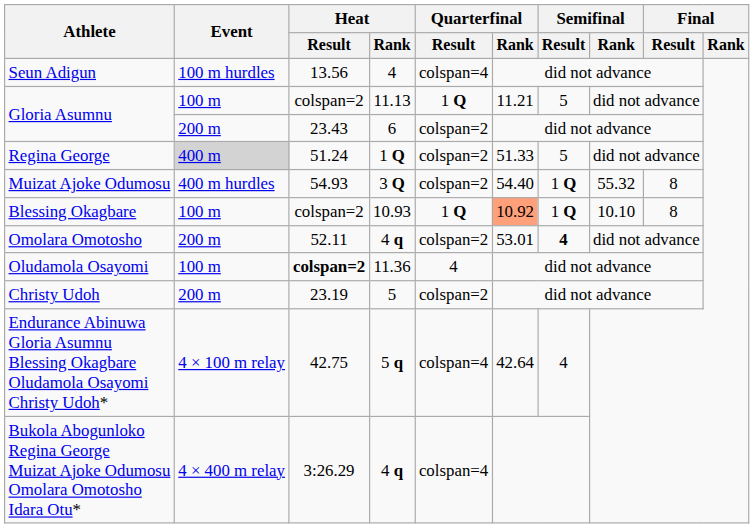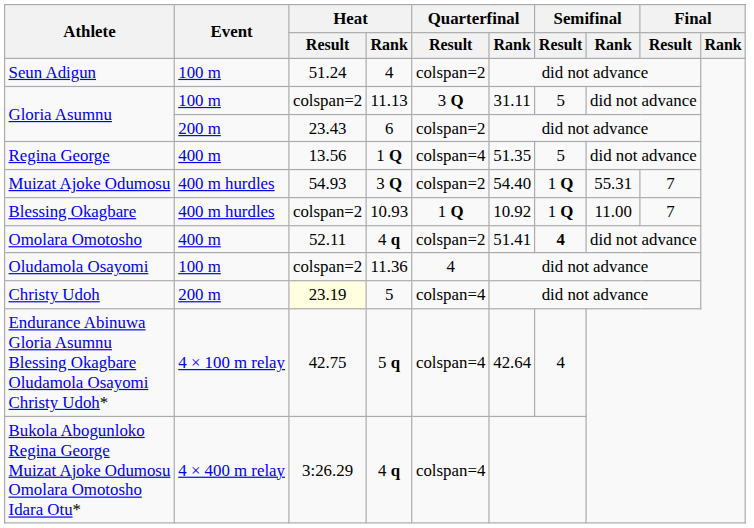(226, 72) 100 m hurdles -> (200, 72) 100 m
(329, 72) 13.56 -> (328, 72) 51.24
(454, 72) colspan=4 -> (451, 72) colspan=2
(454, 100) 1 Q -> (451, 100) 3 Q
(515, 100) 11.21 -> (512, 100) 31.11
(200, 156) lightgrey background -> (200, 156) no background
(329, 156) 51.24 -> (328, 156) 13.56
(454, 156) colspan=2 -> (451, 156) colspan=4
(515, 156) 51.33 -> (512, 156) 51.35
(616, 184) 55.32 -> (613, 184) 55.31
(673, 184) 8 -> (670, 184) 7
(200, 211) 100 m -> (226, 211) 400 m hurdles
(515, 211) lightsalmon background -> (512, 211) no background
(616, 211) 10.10 -> (613, 211) 11.00
(673, 211) 8 -> (670, 211) 7
(200, 239) 200 m -> (200, 239) 400 m
(515, 239) 53.01 -> (512, 239) 51.41
(329, 267) bold -> (328, 267) normal
(329, 295) no background -> (328, 295) lightyellow background
(454, 295) colspan=2 -> (451, 295) colspan=4
